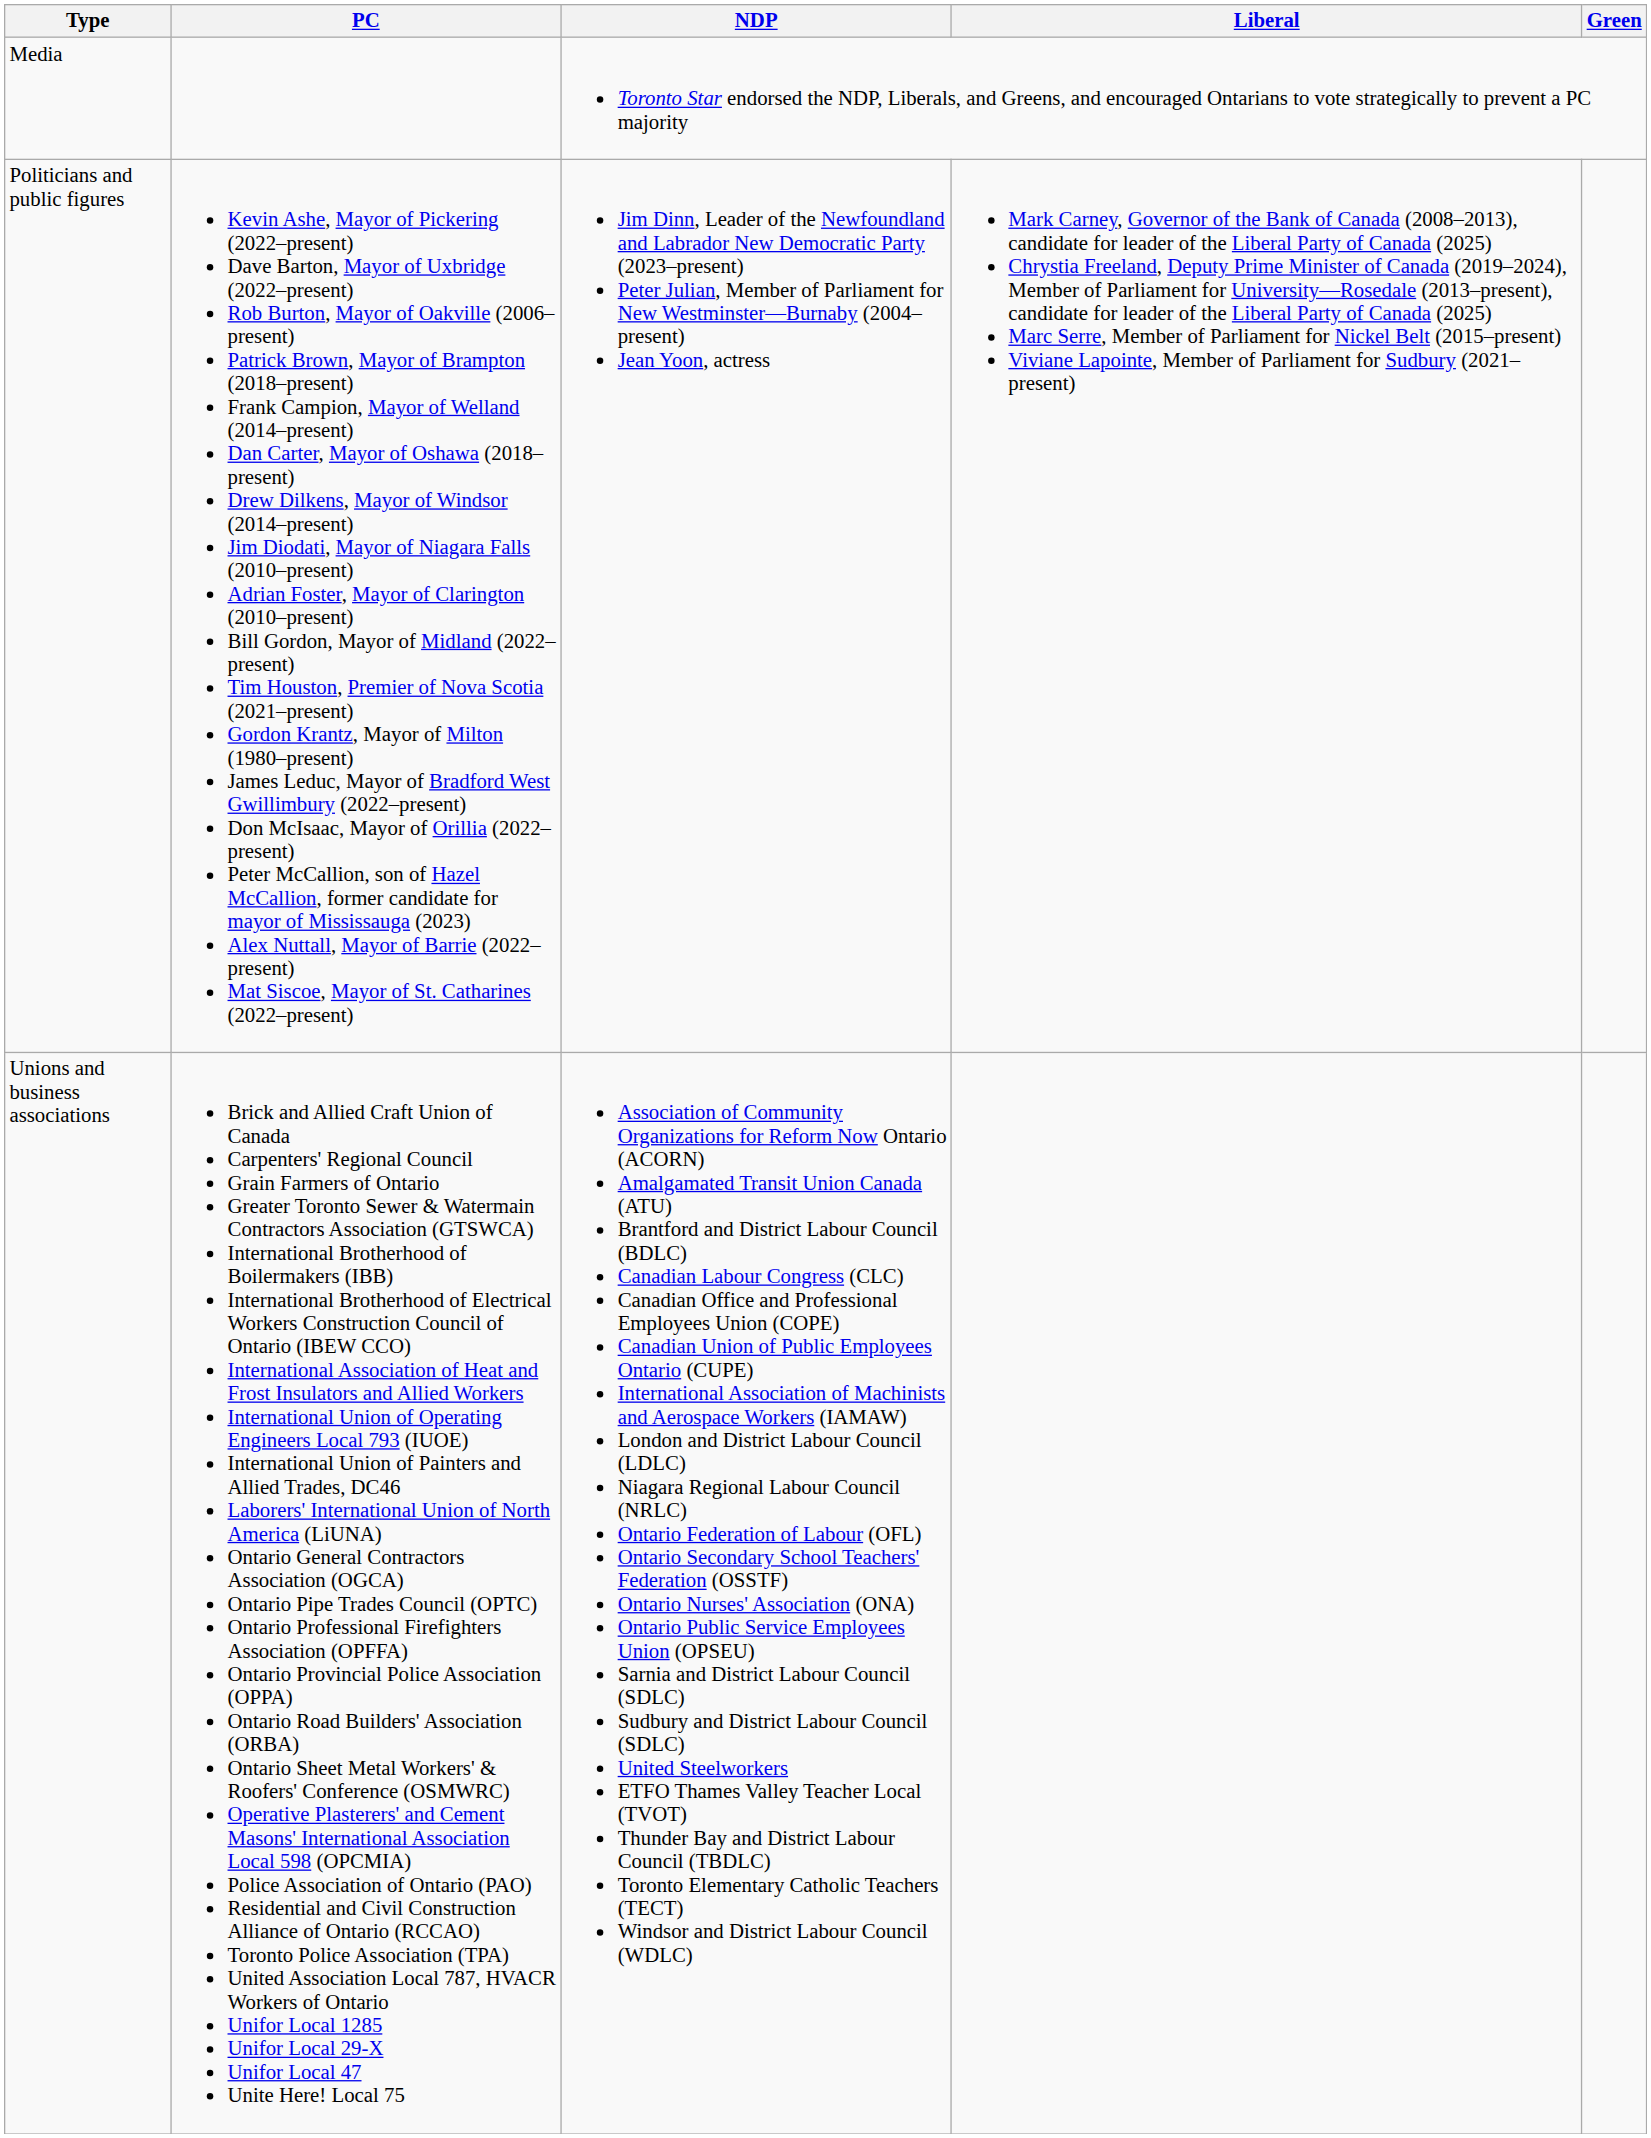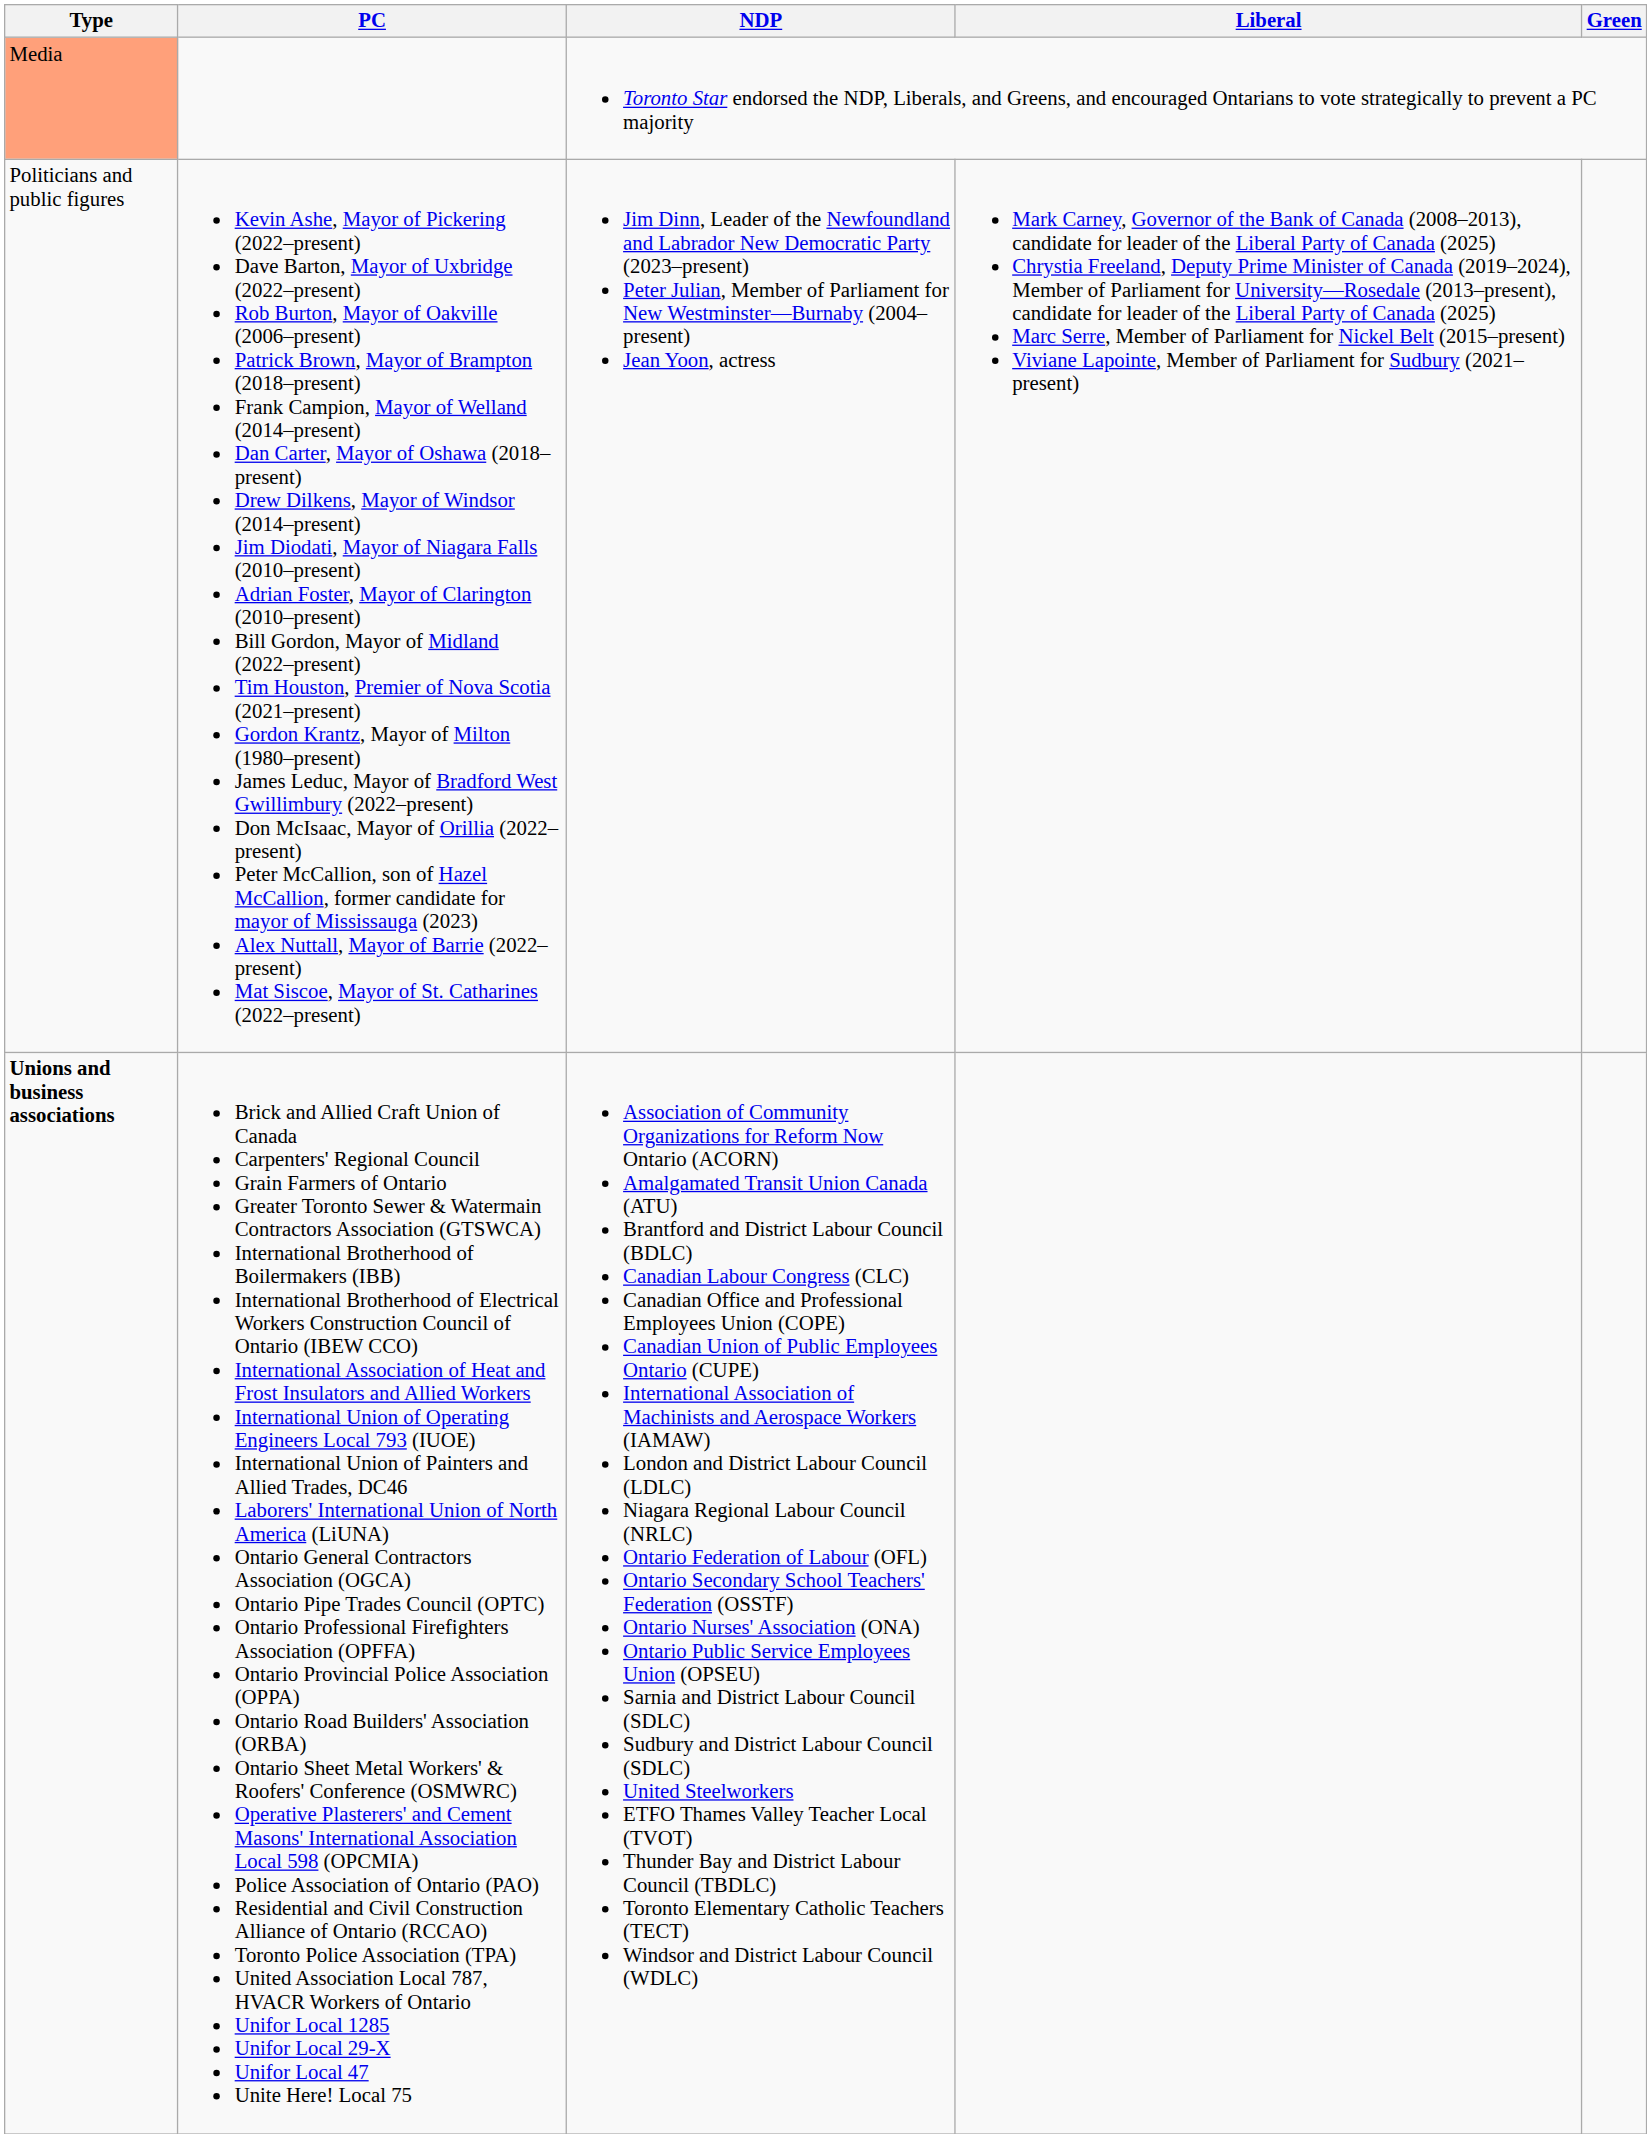(36, 53) no background -> (36, 53) lightsalmon background
(60, 1092) normal -> (62, 1092) bold
